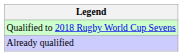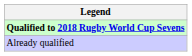(91, 27) normal -> (96, 27) bold
